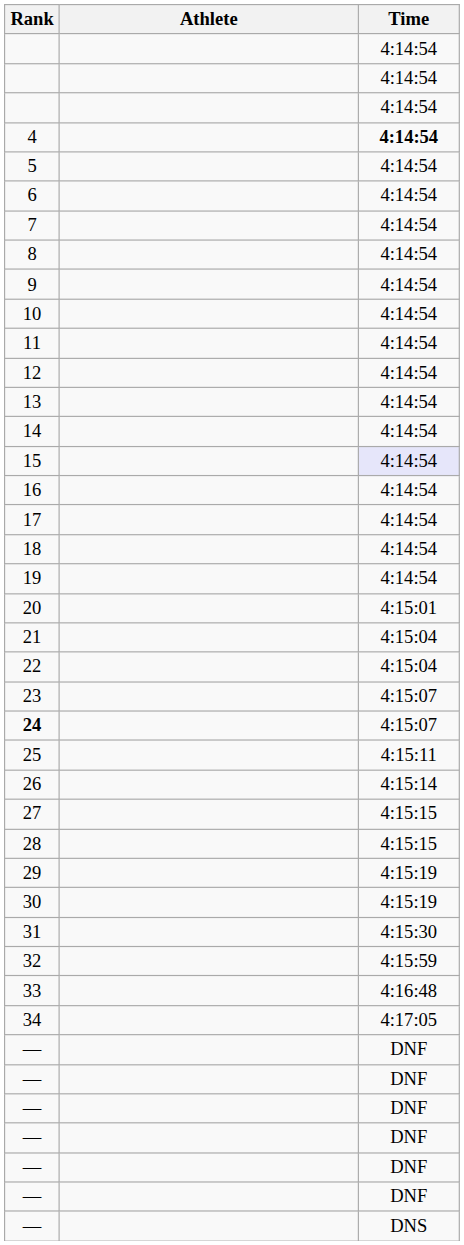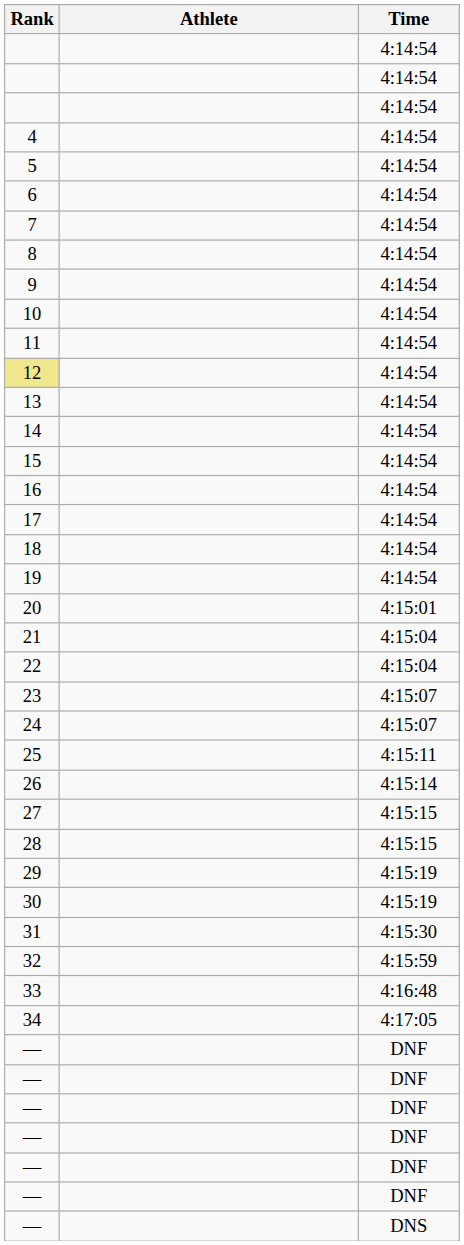(409, 136) bold -> (409, 136) normal
(32, 372) no background -> (32, 372) khaki background
(409, 460) lavender background -> (409, 460) no background
(32, 725) bold -> (32, 725) normal
